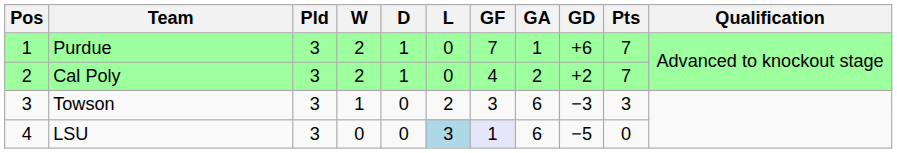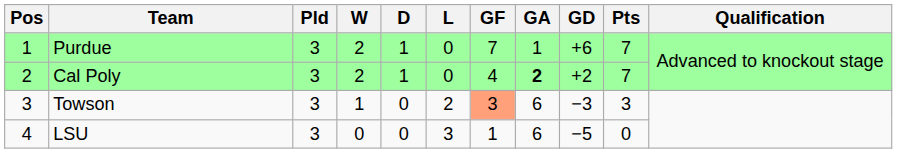(537, 76) normal -> (537, 76) bold
(493, 104) no background -> (493, 104) lightsalmon background
(448, 133) lightblue background -> (448, 133) no background
(493, 133) lavender background -> (493, 133) no background
